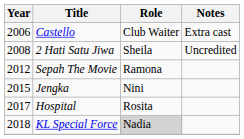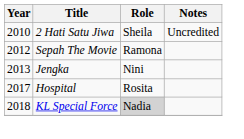- row: (55, 32)
(19, 50) 2008 -> (19, 32) 2010
(19, 87) 2015 -> (19, 69) 2013
